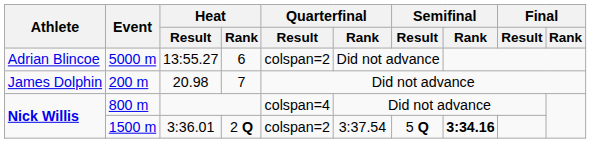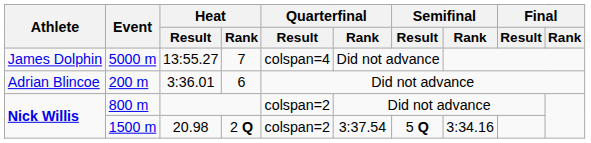(54, 60) Adrian Blincoe -> (55, 60) James Dolphin
(241, 60) 6 -> (241, 60) 7
(297, 60) colspan=2 -> (297, 60) colspan=4
(55, 82) James Dolphin -> (54, 82) Adrian Blincoe
(191, 82) 20.98 -> (191, 82) 3:36.01
(241, 82) 7 -> (241, 82) 6
(297, 105) colspan=4 -> (297, 105) colspan=2
(191, 127) 3:36.01 -> (191, 127) 20.98
(470, 127) bold -> (470, 127) normal
